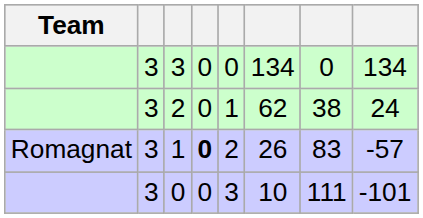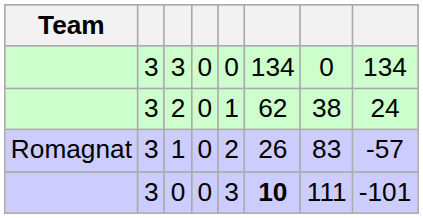(205, 150) bold -> (205, 150) normal
(273, 191) normal -> (273, 191) bold
